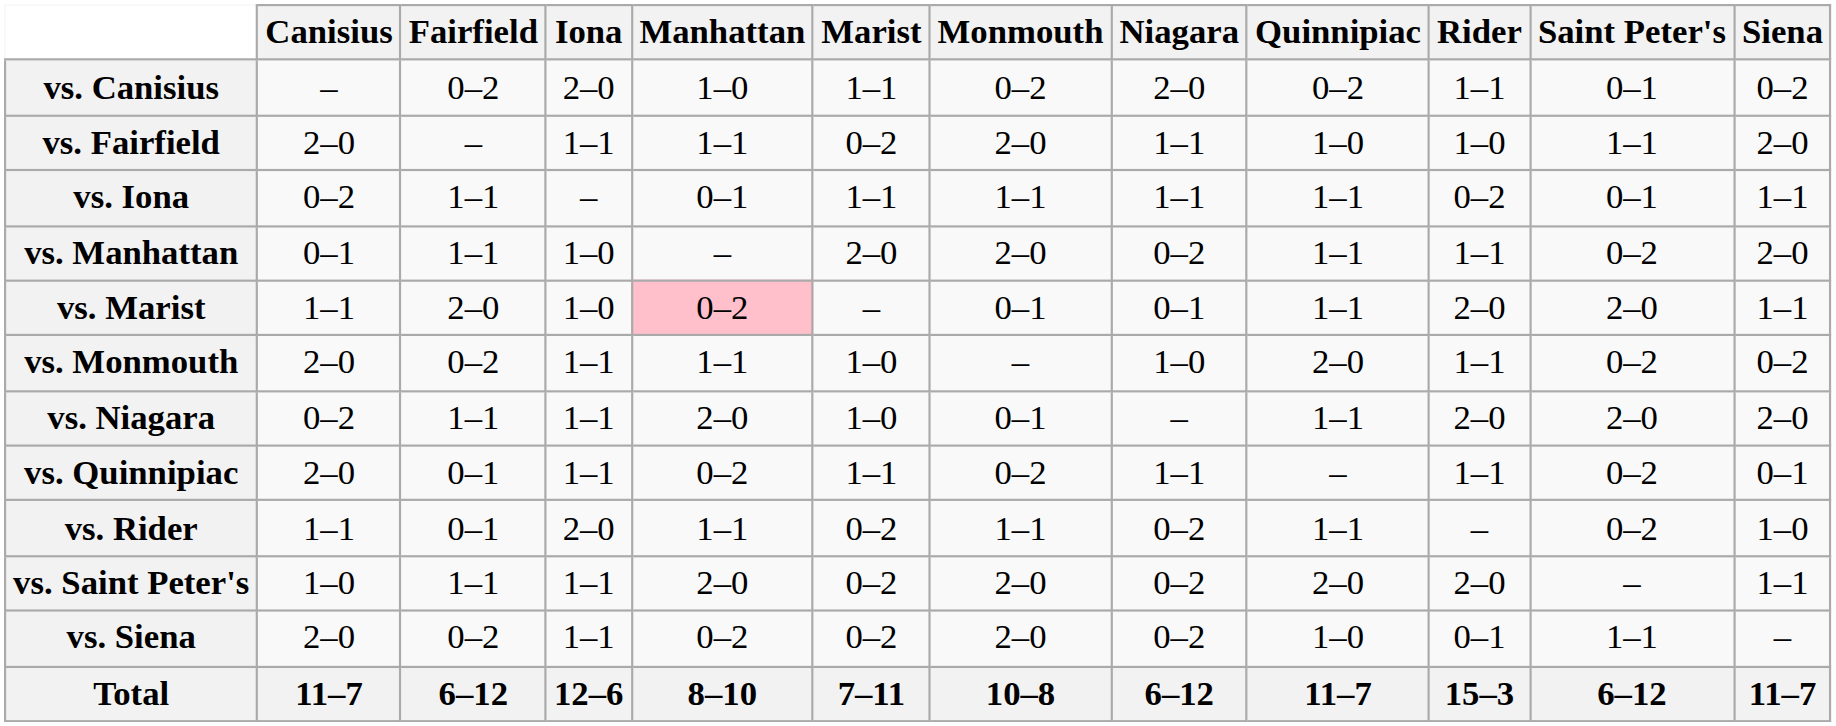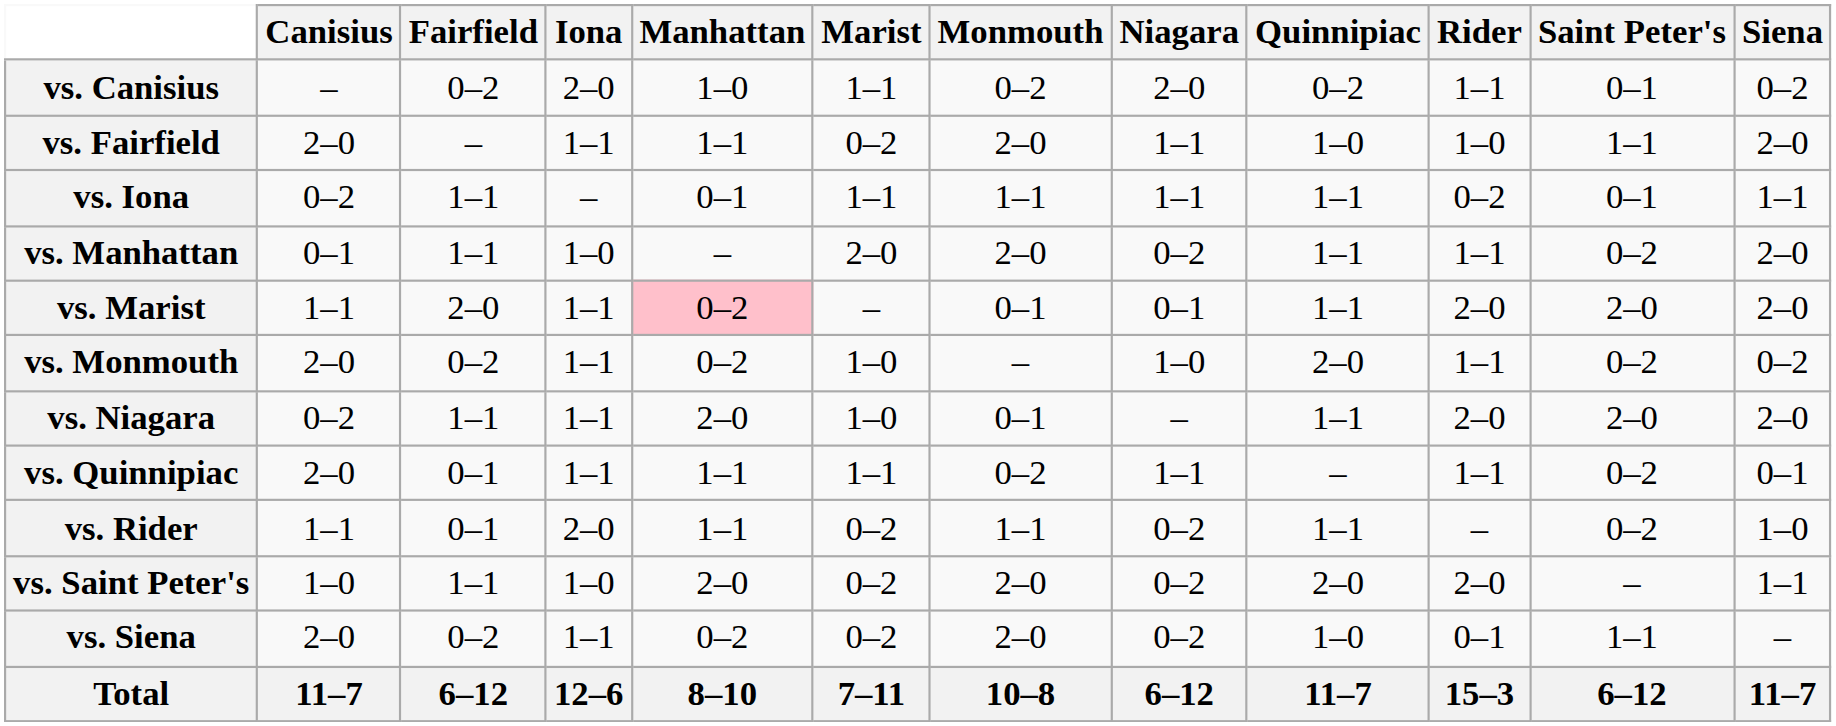(589, 307) 1–0 -> (589, 307) 1–1
(1782, 307) 1–1 -> (1782, 307) 2–0
(722, 362) 1–1 -> (722, 362) 0–2
(722, 472) 0–2 -> (722, 472) 1–1
(589, 582) 1–1 -> (589, 582) 1–0
